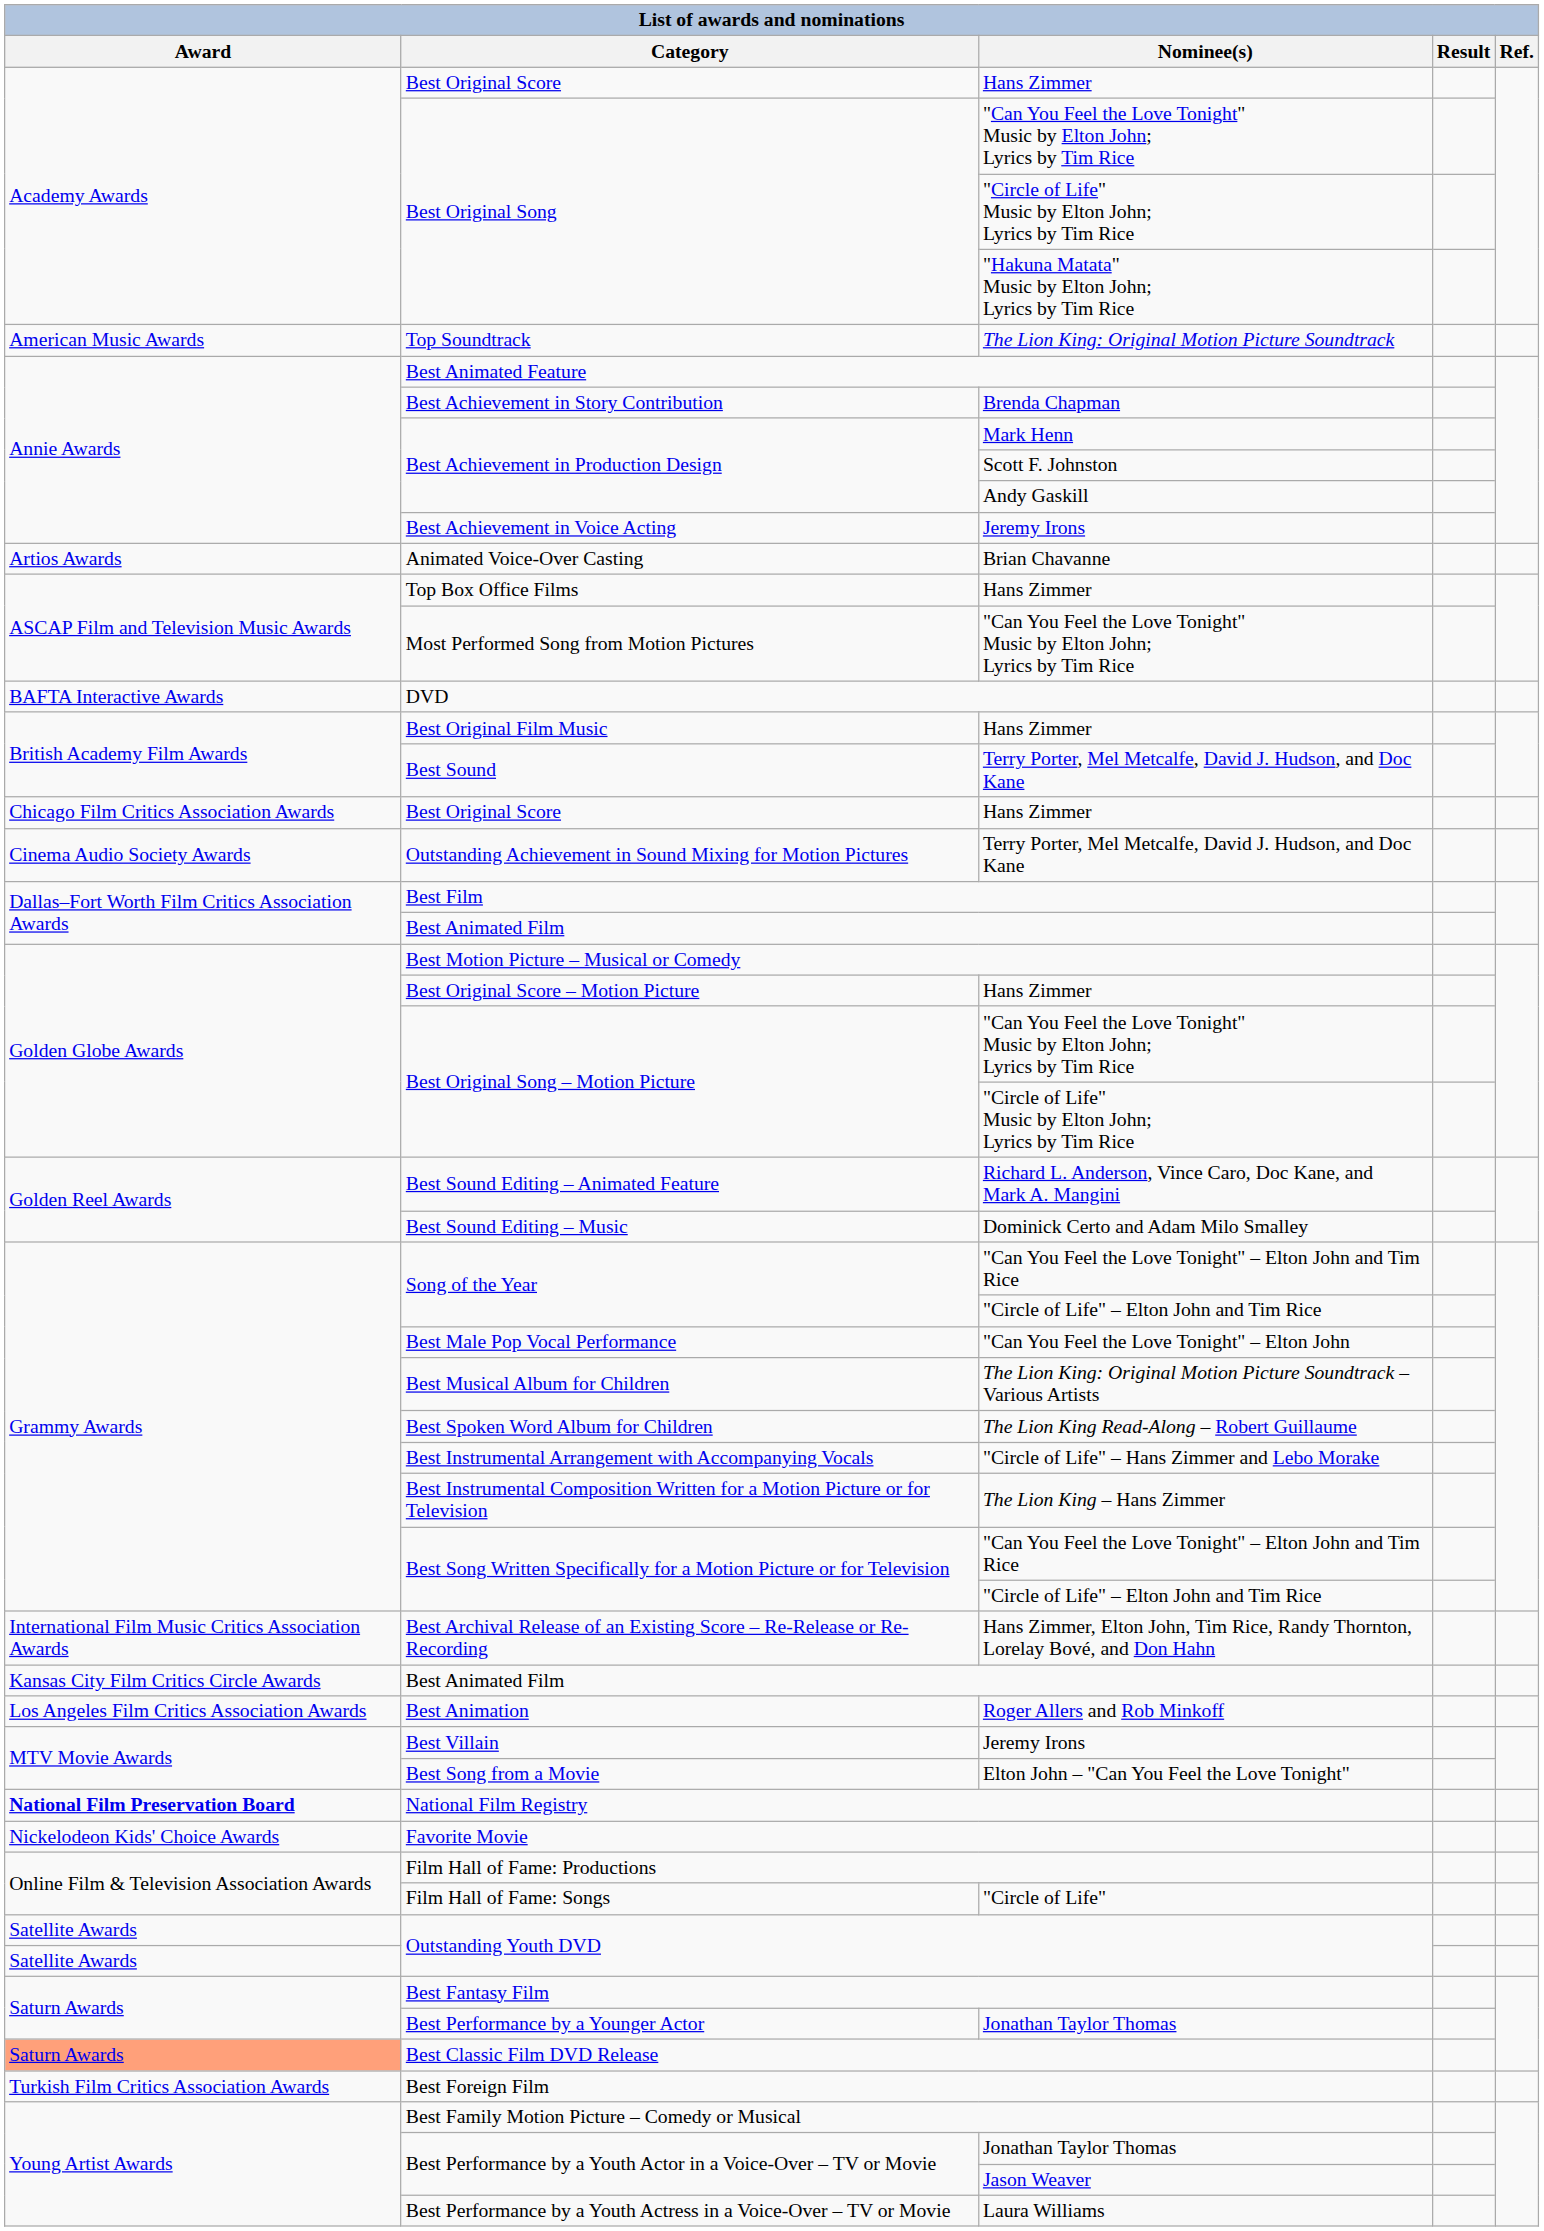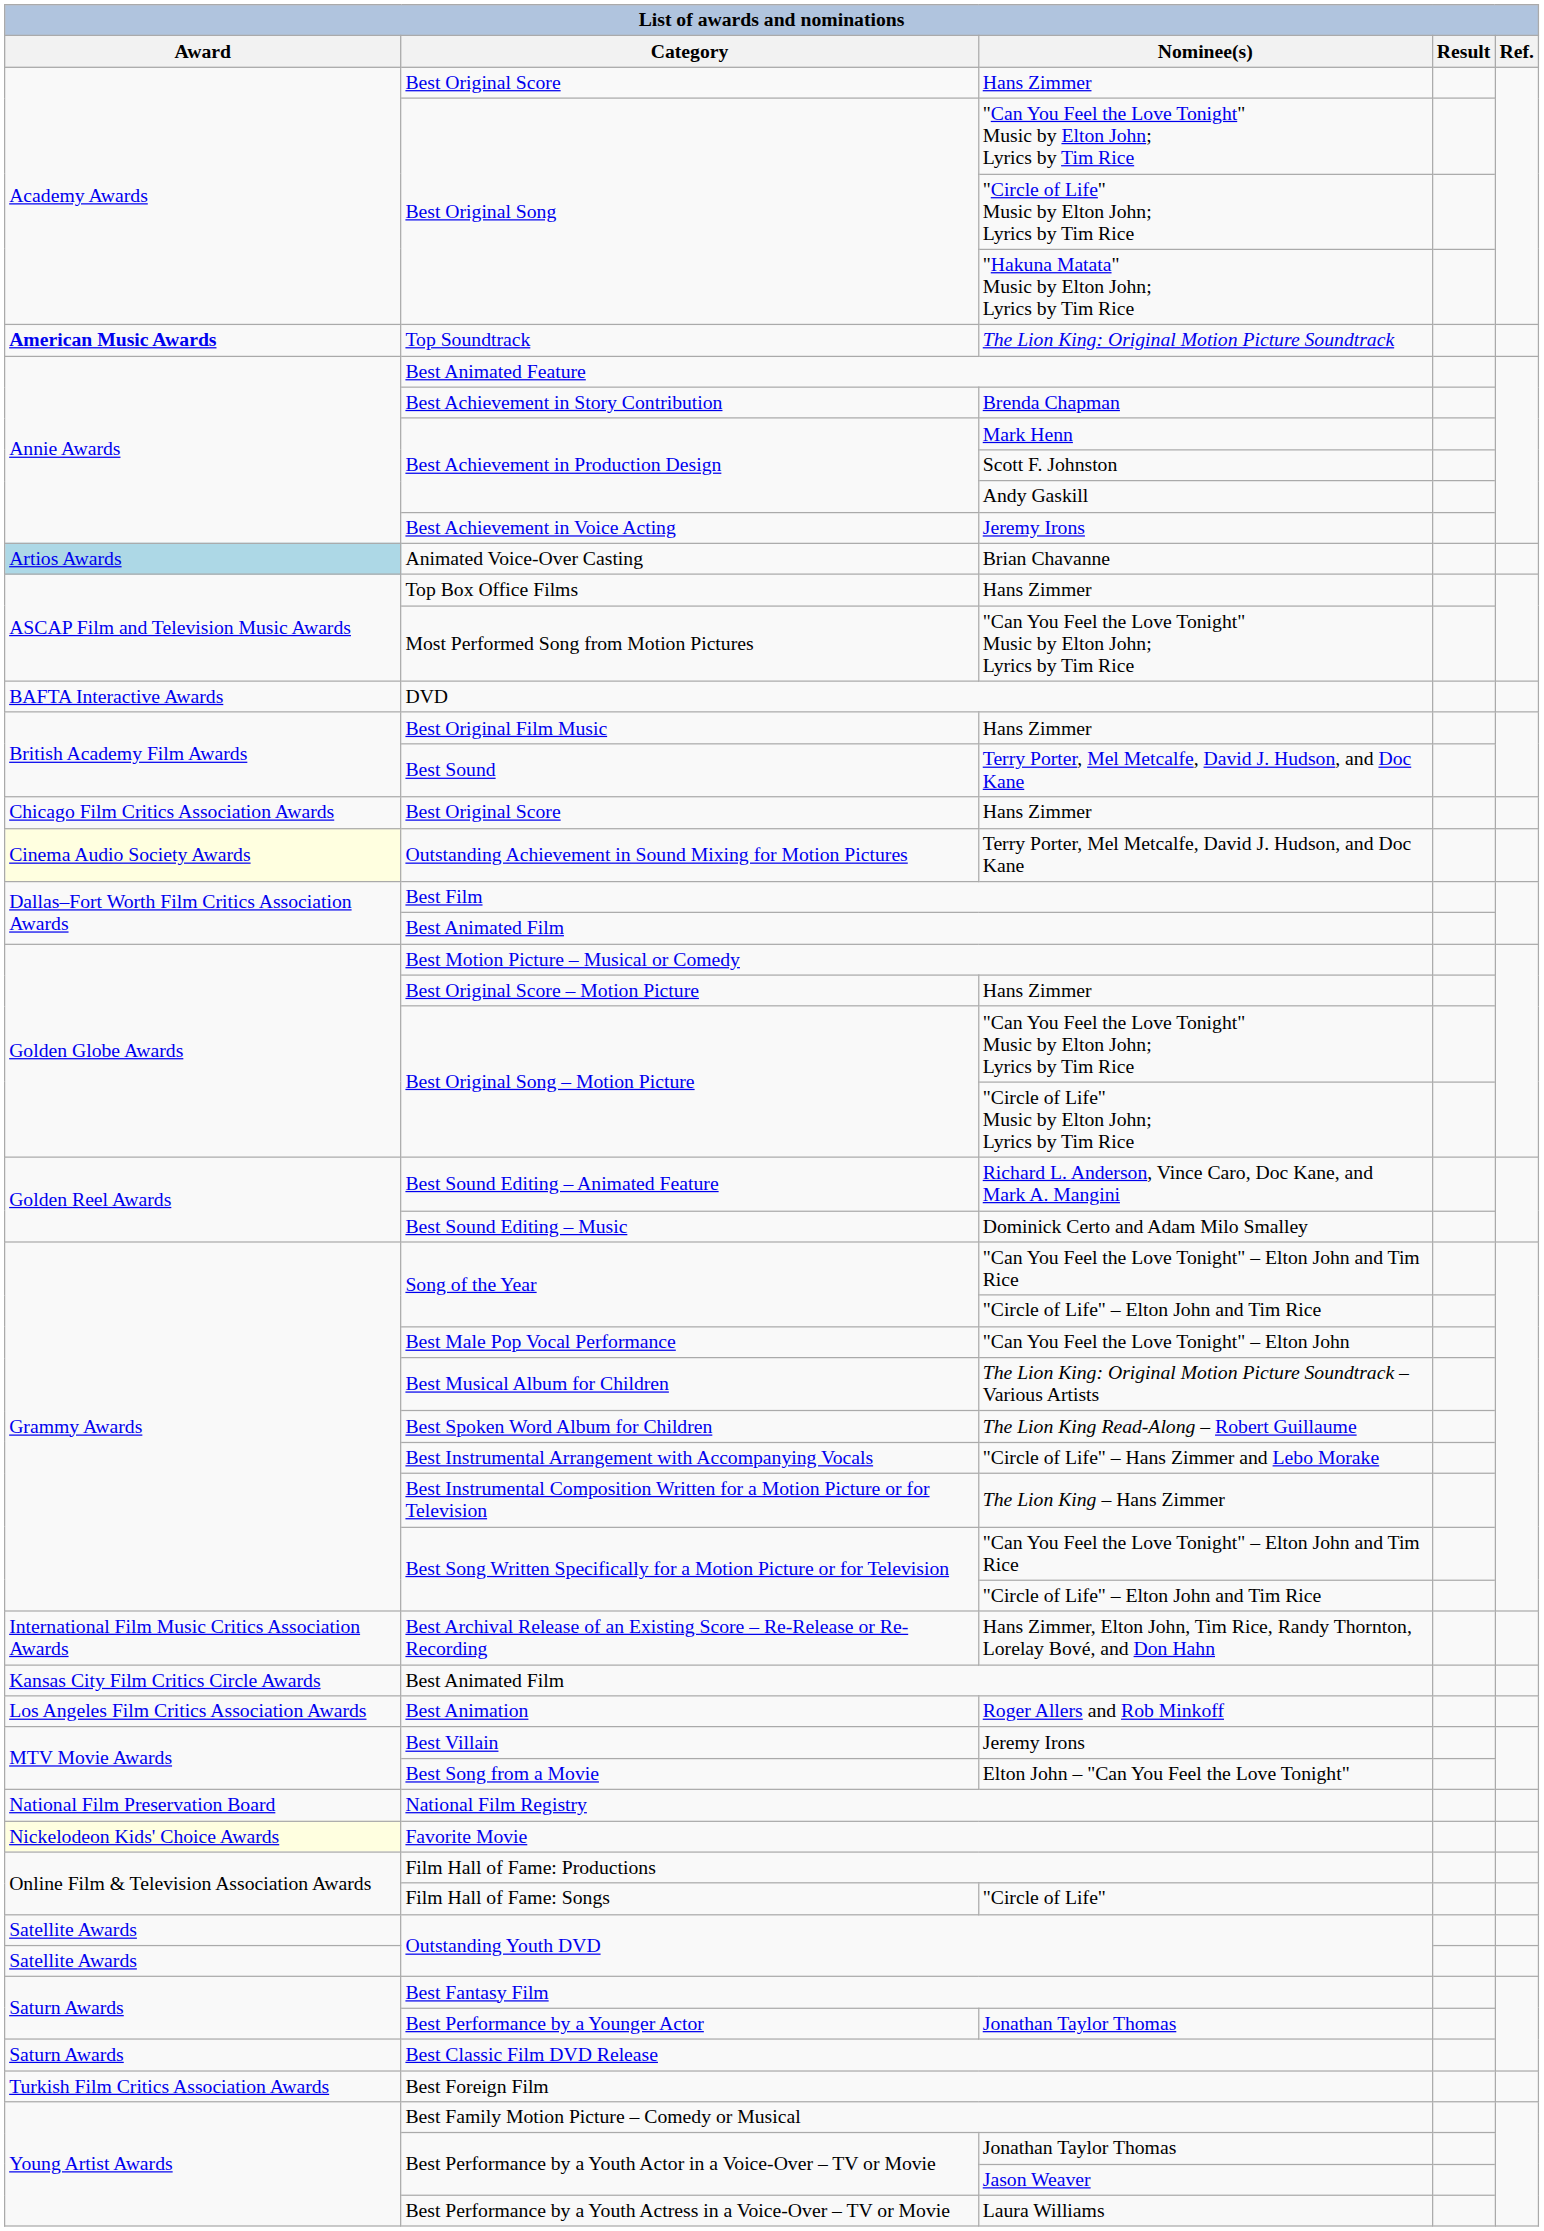(107, 340) normal -> (113, 340) bold
(65, 558) no background -> (65, 558) lightblue background
(130, 854) no background -> (130, 854) lightyellow background
(152, 1804) bold -> (142, 1804) normal
(144, 1836) no background -> (144, 1836) lightyellow background
(66, 2054) lightsalmon background -> (66, 2054) no background
